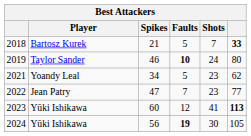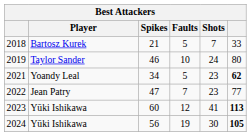(237, 44) bold -> (237, 44) normal
(185, 60) bold -> (185, 60) normal
(237, 76) normal -> (237, 76) bold
(185, 124) bold -> (185, 124) normal
(237, 124) normal -> (237, 124) bold
